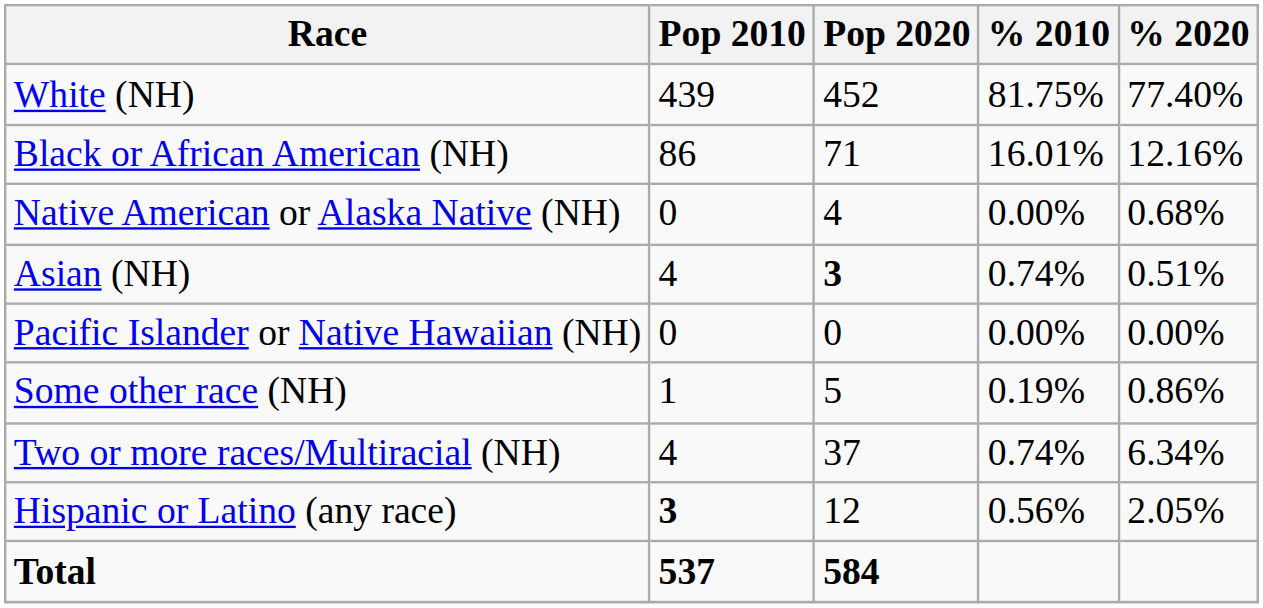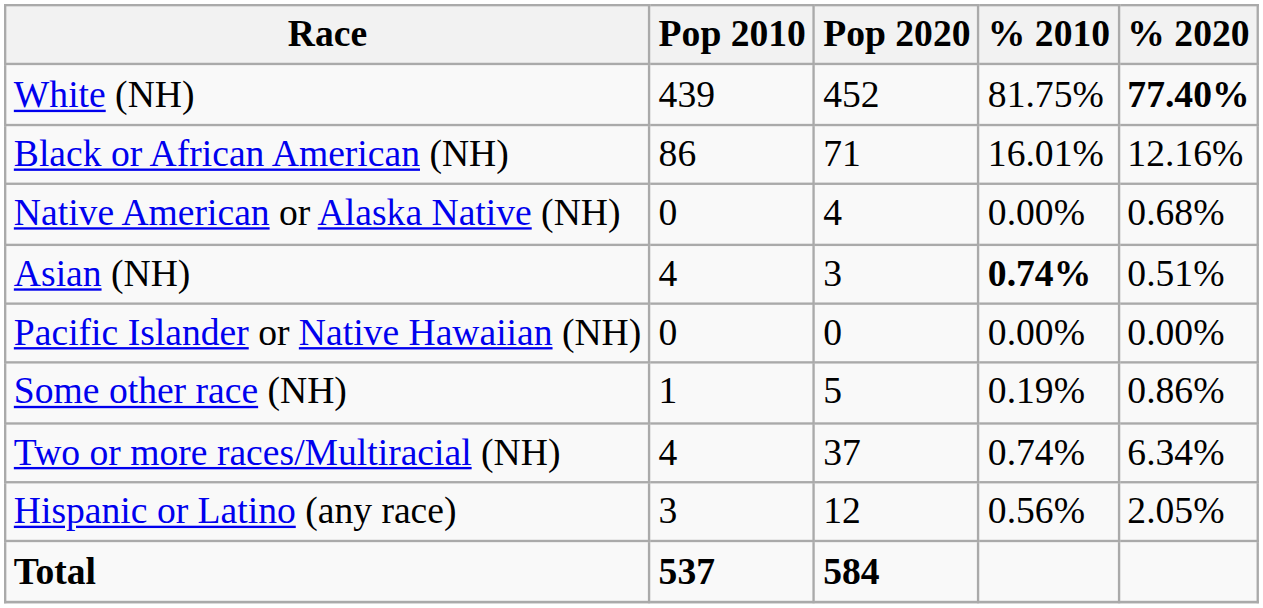(1185, 93) normal -> (1188, 93) bold
(833, 272) bold -> (833, 272) normal
(1036, 272) normal -> (1040, 272) bold
(668, 511) bold -> (668, 511) normal
